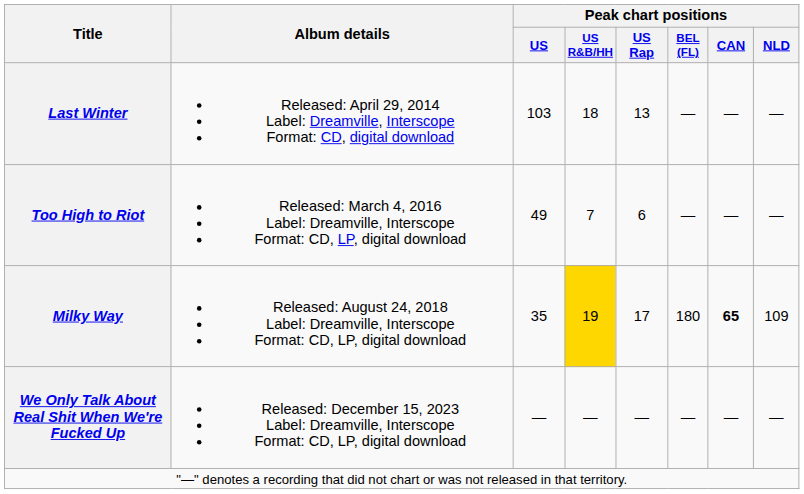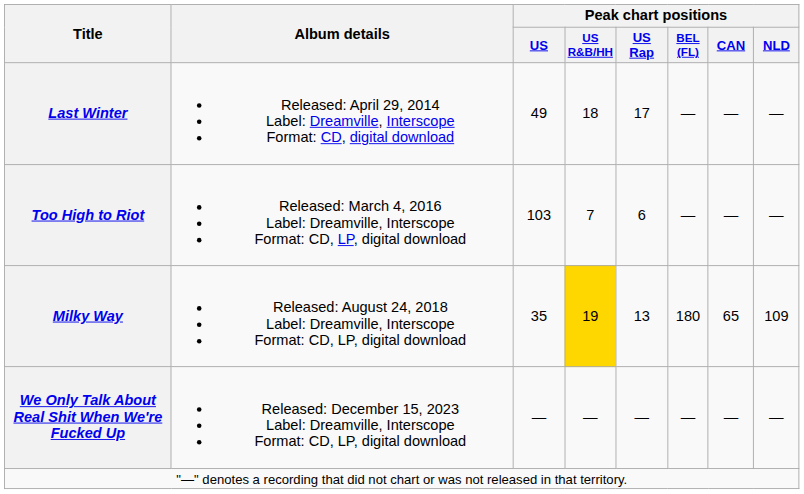(539, 113) 103 -> (539, 113) 49
(642, 113) 13 -> (642, 113) 17
(539, 214) 49 -> (539, 214) 103
(642, 316) 17 -> (642, 316) 13
(731, 316) bold -> (731, 316) normal
